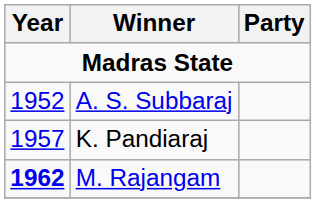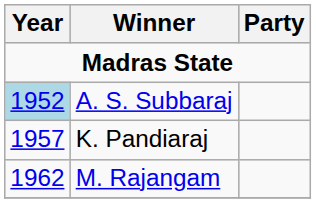(37, 100) no background -> (37, 100) lightblue background
(37, 178) bold -> (37, 178) normal
